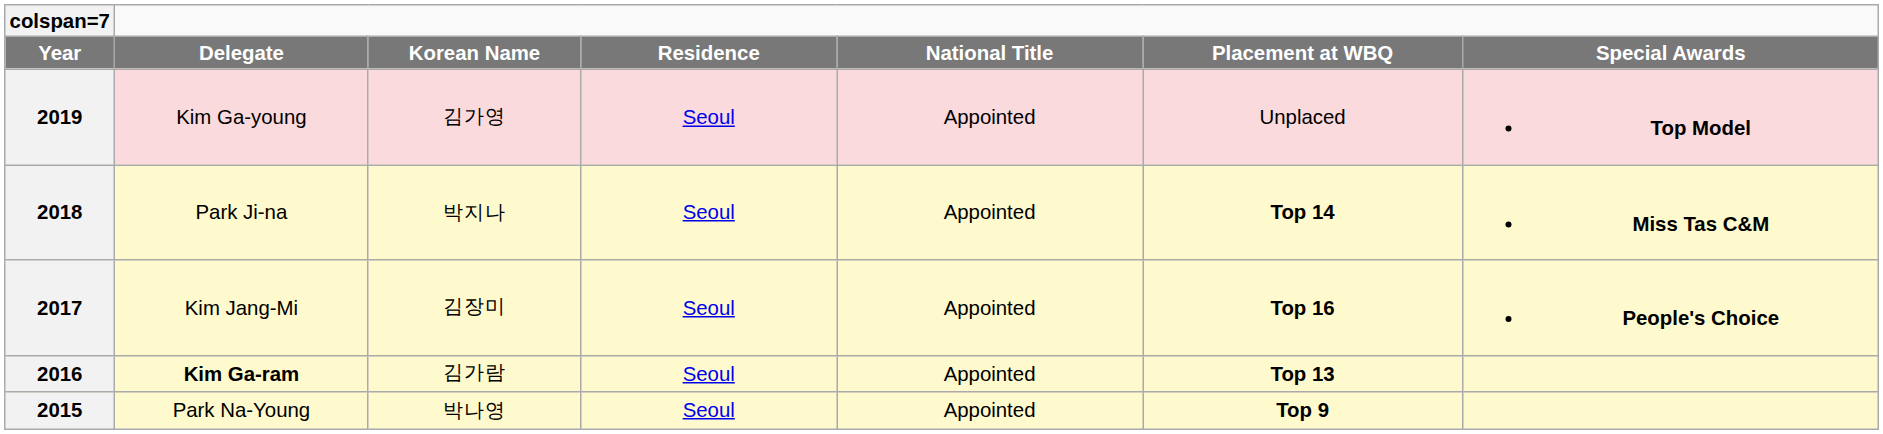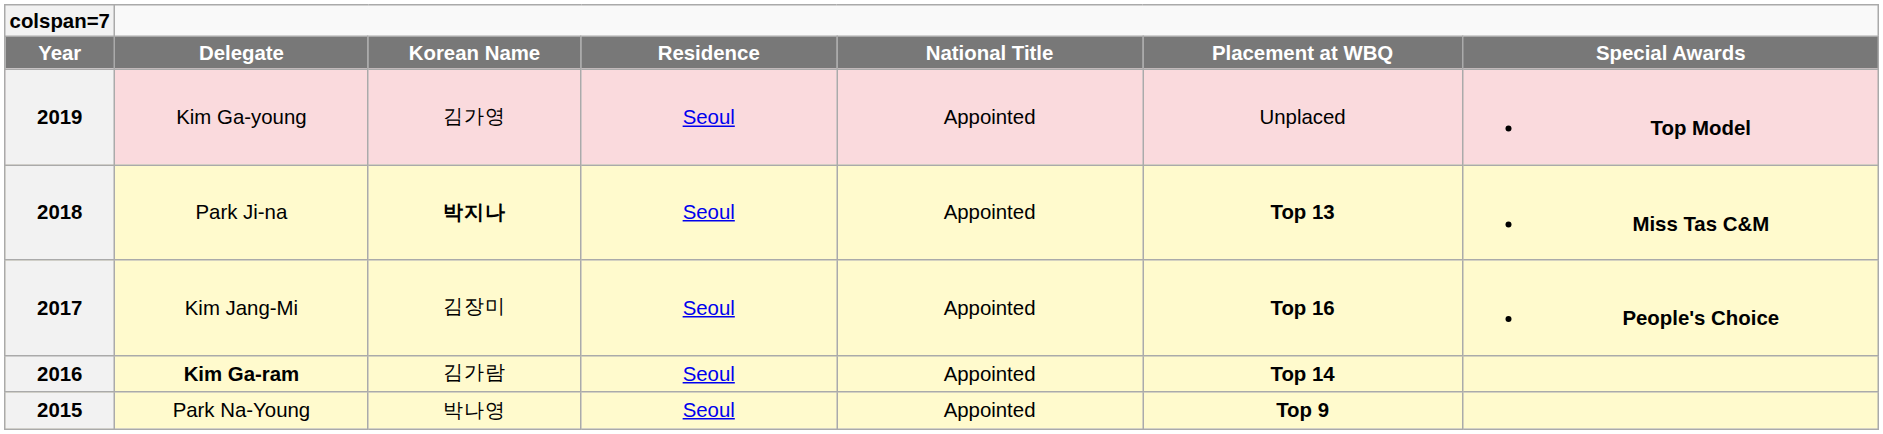(474, 211) normal -> (474, 211) bold
(1303, 212) Top 14 -> (1303, 212) Top 13
(1303, 373) Top 13 -> (1303, 373) Top 14
